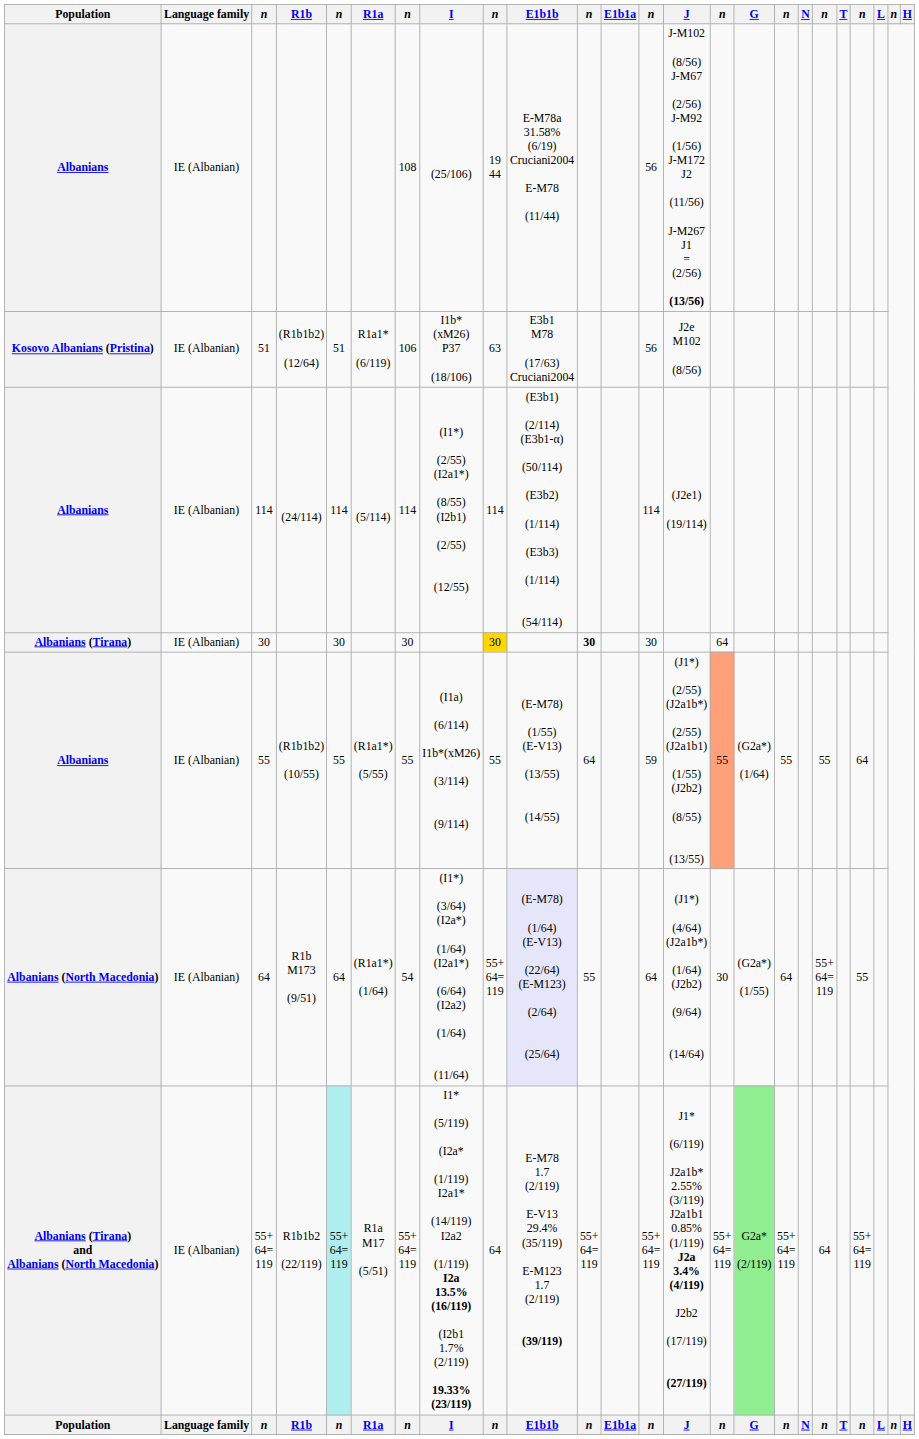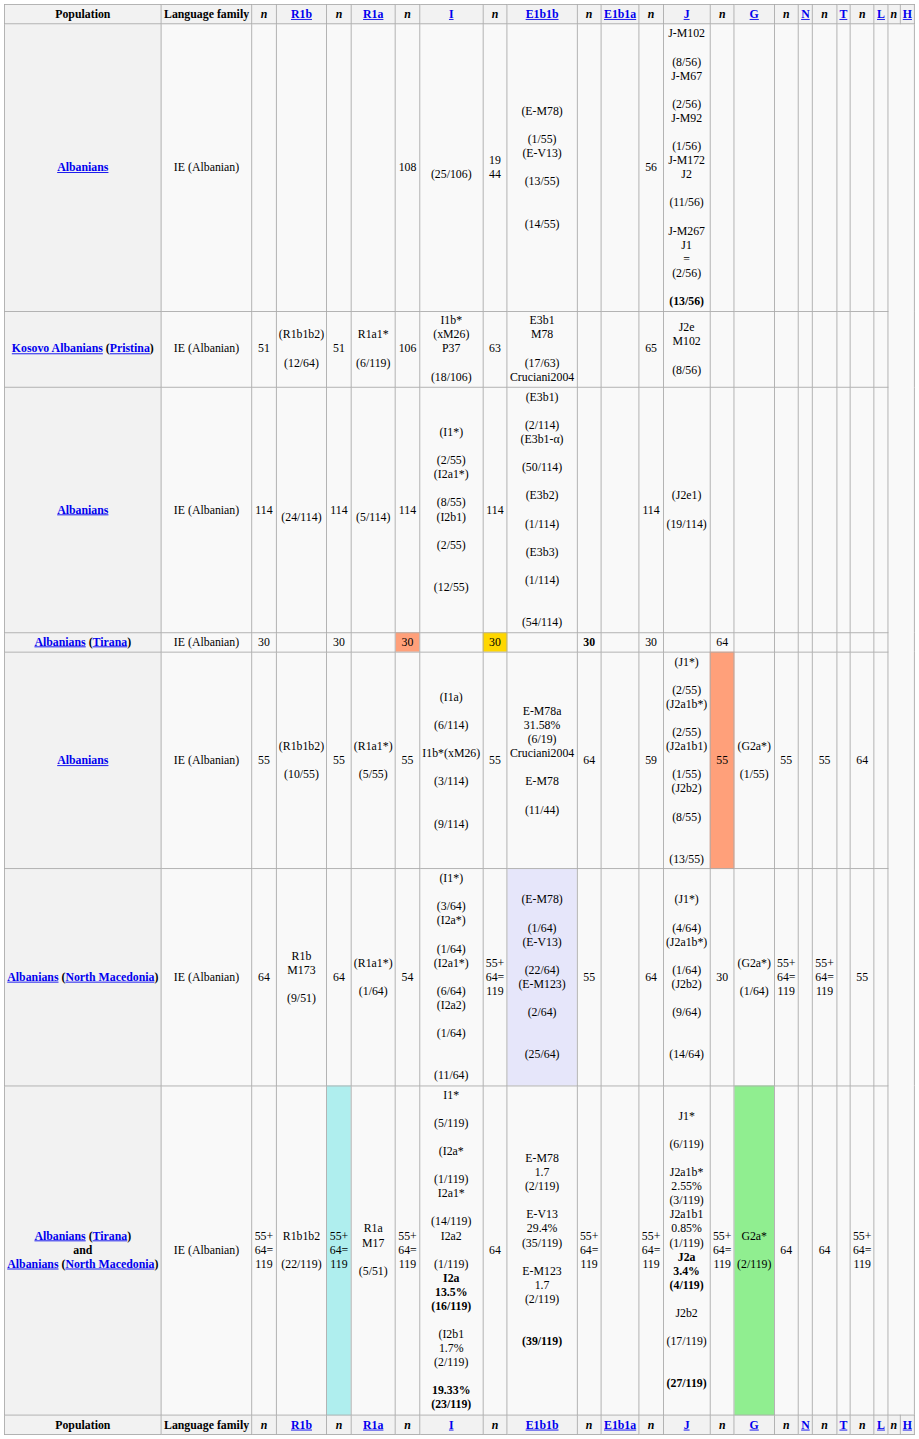(542, 168) E-M78a 31.58% (6/19) Cruciani2004 E-M78 (11/44) -> (542, 168) (E-M78) (1/55) (E-V13) (13/55) (14/55)
(651, 349) 56 -> (651, 349) 65
(407, 642) no background -> (407, 642) lightsalmon background
(542, 760) (E-M78) (1/55) (E-V13) (13/55) (14/55) -> (542, 760) E-M78a 31.58% (6/19) Cruciani2004 E-M78 (11/44)
(754, 760) (G2a*) (1/64) -> (754, 760) (G2a*) (1/55)
(754, 977) (G2a*) (1/55) -> (754, 977) (G2a*) (1/64)
(786, 977) 64 -> (786, 977) 55+ 64= 119
(786, 1250) 55+ 64= 119 -> (786, 1250) 64
